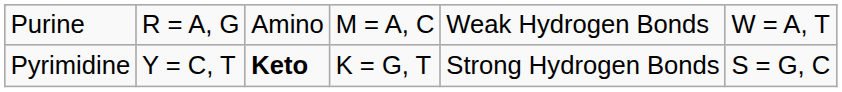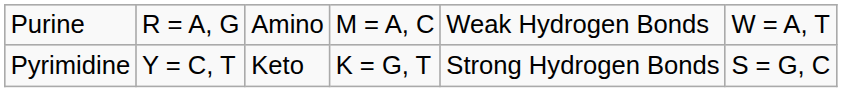(280, 65) bold -> (278, 65) normal
